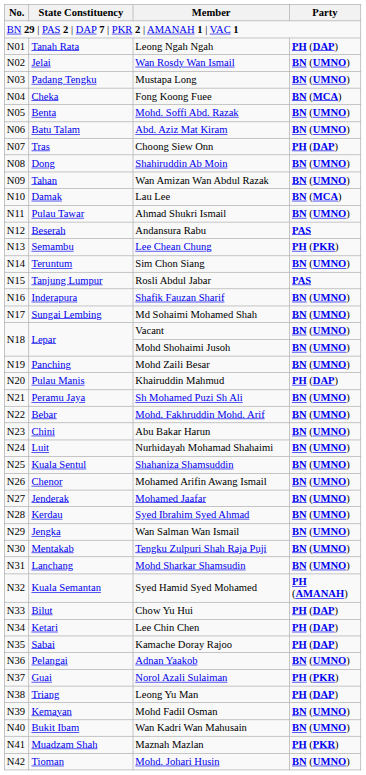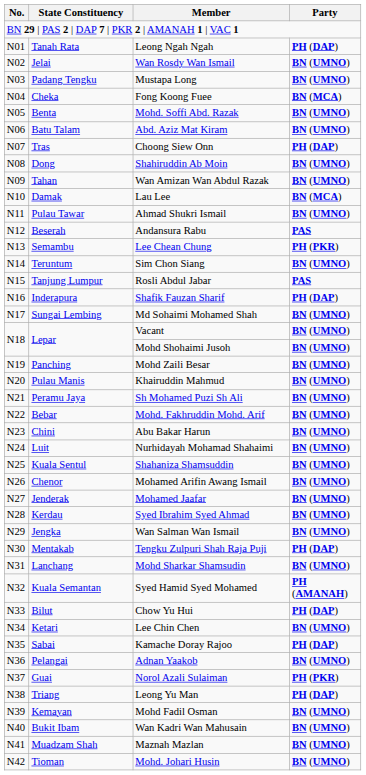(321, 297) BN (UMNO) -> (315, 297) PH (DAP)
(315, 381) PH (DAP) -> (321, 381) BN (UMNO)
(321, 548) BN (UMNO) -> (315, 548) PH (DAP)
(315, 627) PH (DAP) -> (321, 627) BN (UMNO)
(315, 744) PH (PKR) -> (321, 744) BN (UMNO)
